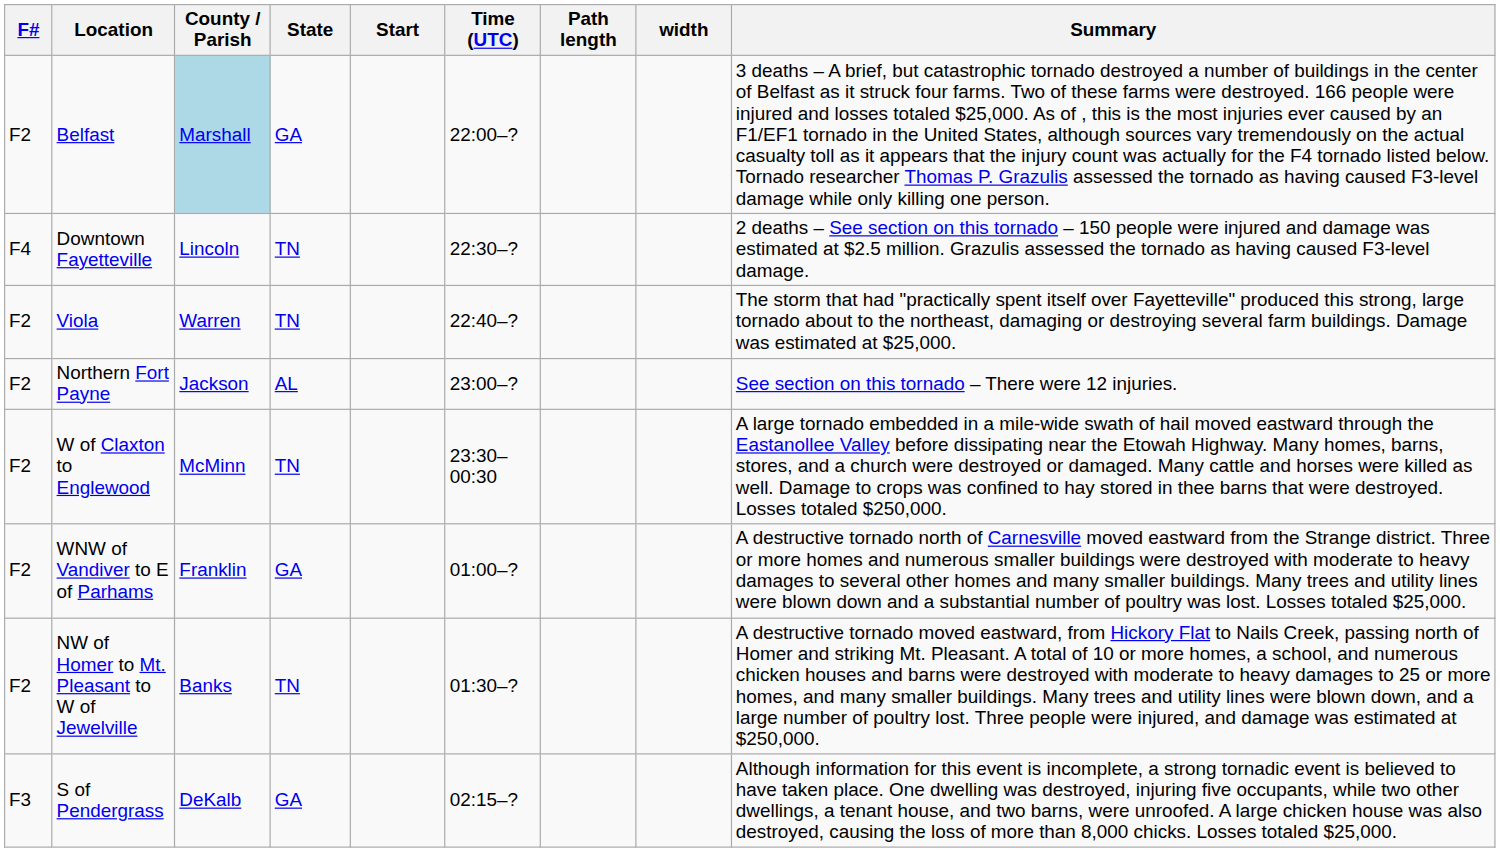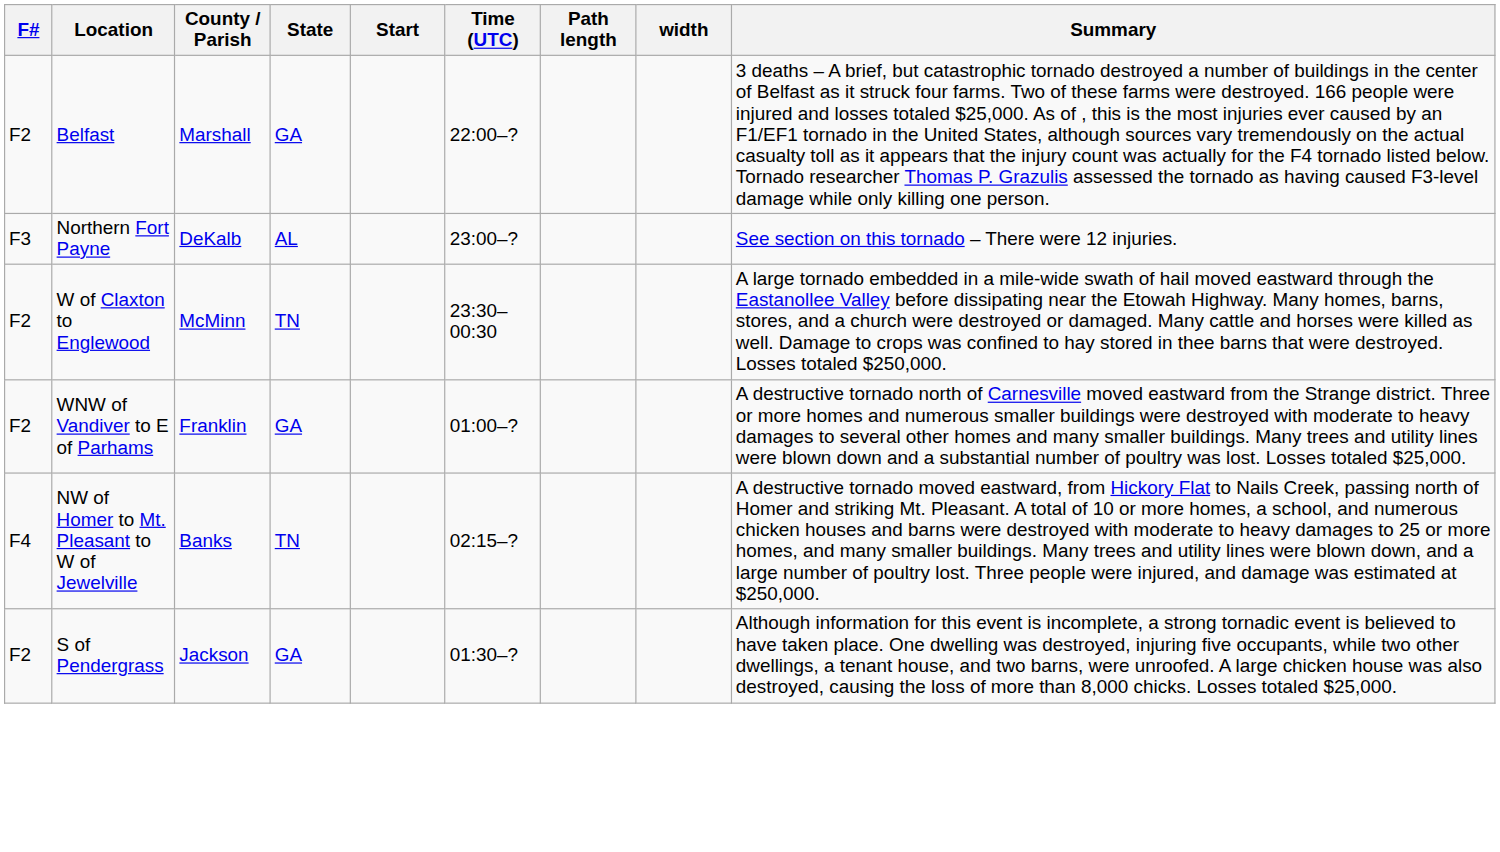(215, 134) lightblue background -> (215, 134) no background
- row: (104, 249)
- row: (77, 321)
(20, 383) F2 -> (20, 238) F3
(214, 383) Jackson -> (210, 238) DeKalb
(20, 685) F2 -> (20, 540) F4
(484, 685) 01:30–? -> (484, 540) 02:15–?
(20, 800) F3 -> (20, 655) F2
(210, 800) DeKalb -> (214, 655) Jackson
(484, 800) 02:15–? -> (484, 655) 01:30–?
